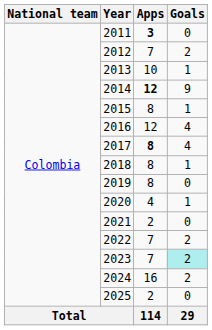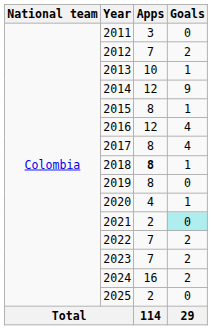(151, 33) bold -> (151, 33) normal
(151, 89) bold -> (151, 89) normal
(151, 146) bold -> (151, 146) normal
(151, 165) normal -> (151, 165) bold
(187, 221) no background -> (187, 221) paleturquoise background
(187, 259) paleturquoise background -> (187, 259) no background
